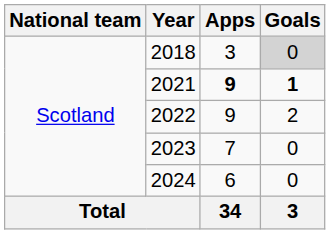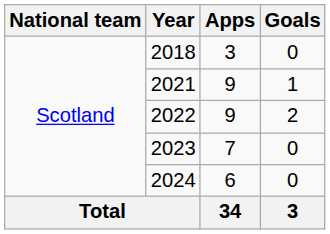(293, 52) lightgrey background -> (293, 52) no background
(230, 84) bold -> (230, 84) normal
(293, 84) bold -> (293, 84) normal
